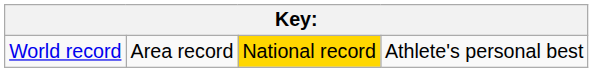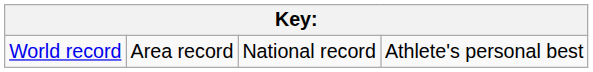(309, 51) gold background -> (309, 51) no background
